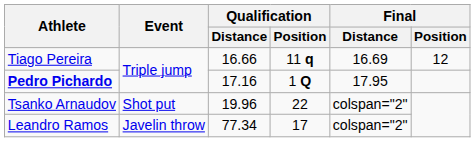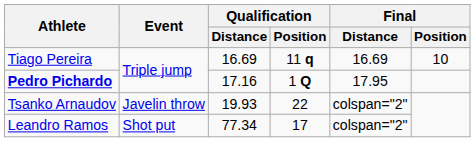(239, 59) 16.66 -> (239, 59) 16.69
(440, 59) 12 -> (440, 59) 10
(149, 104) Shot put -> (164, 104) Javelin throw
(239, 104) 19.96 -> (239, 104) 19.93
(164, 126) Javelin throw -> (149, 126) Shot put
